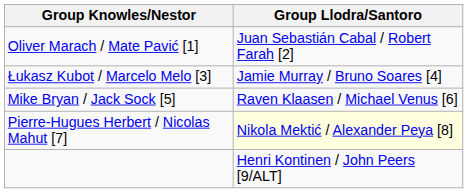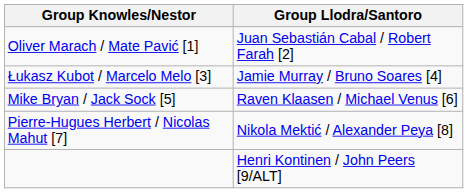(345, 130) lightyellow background -> (345, 130) no background
